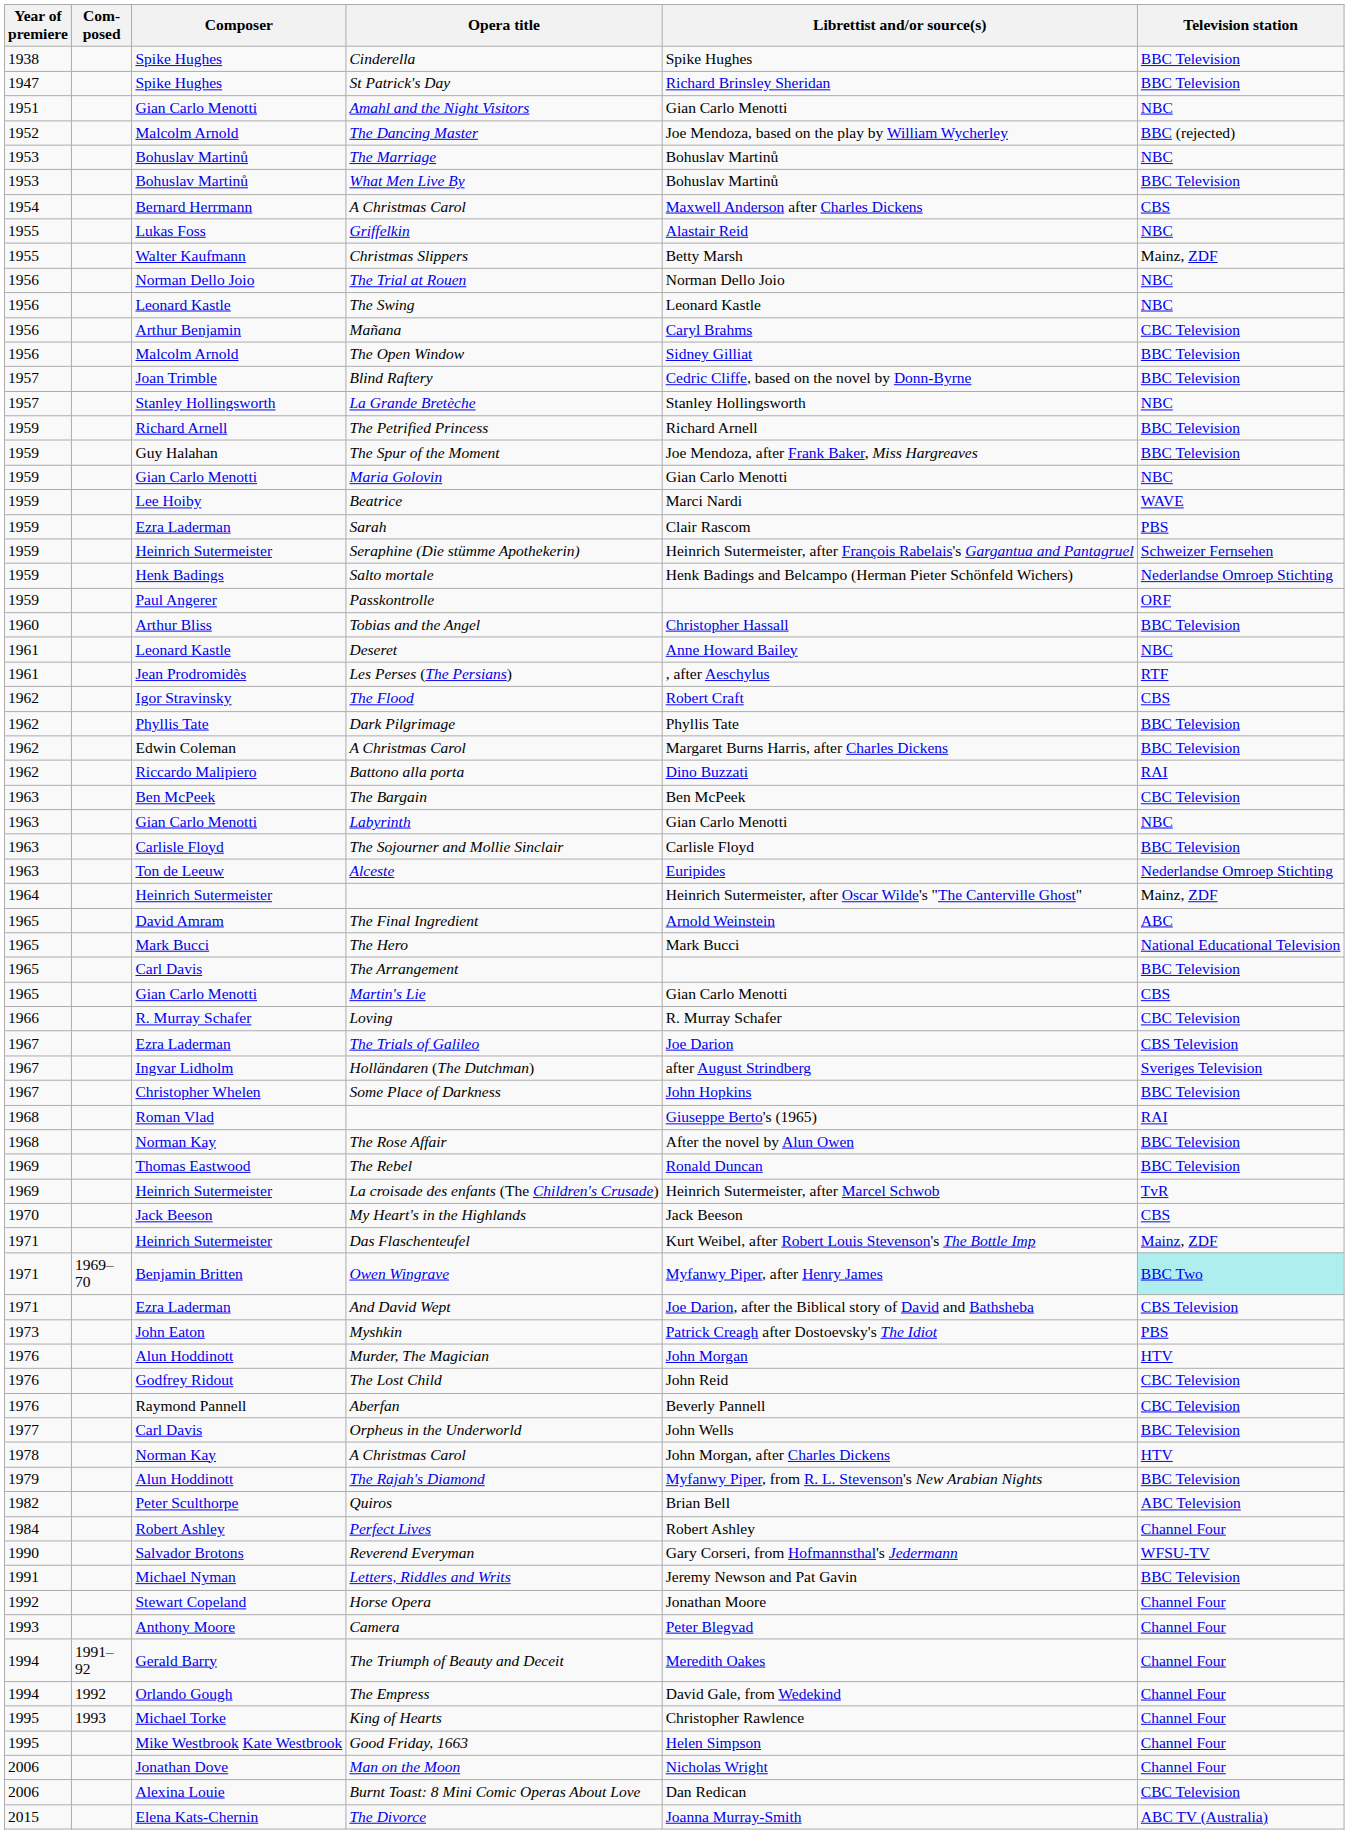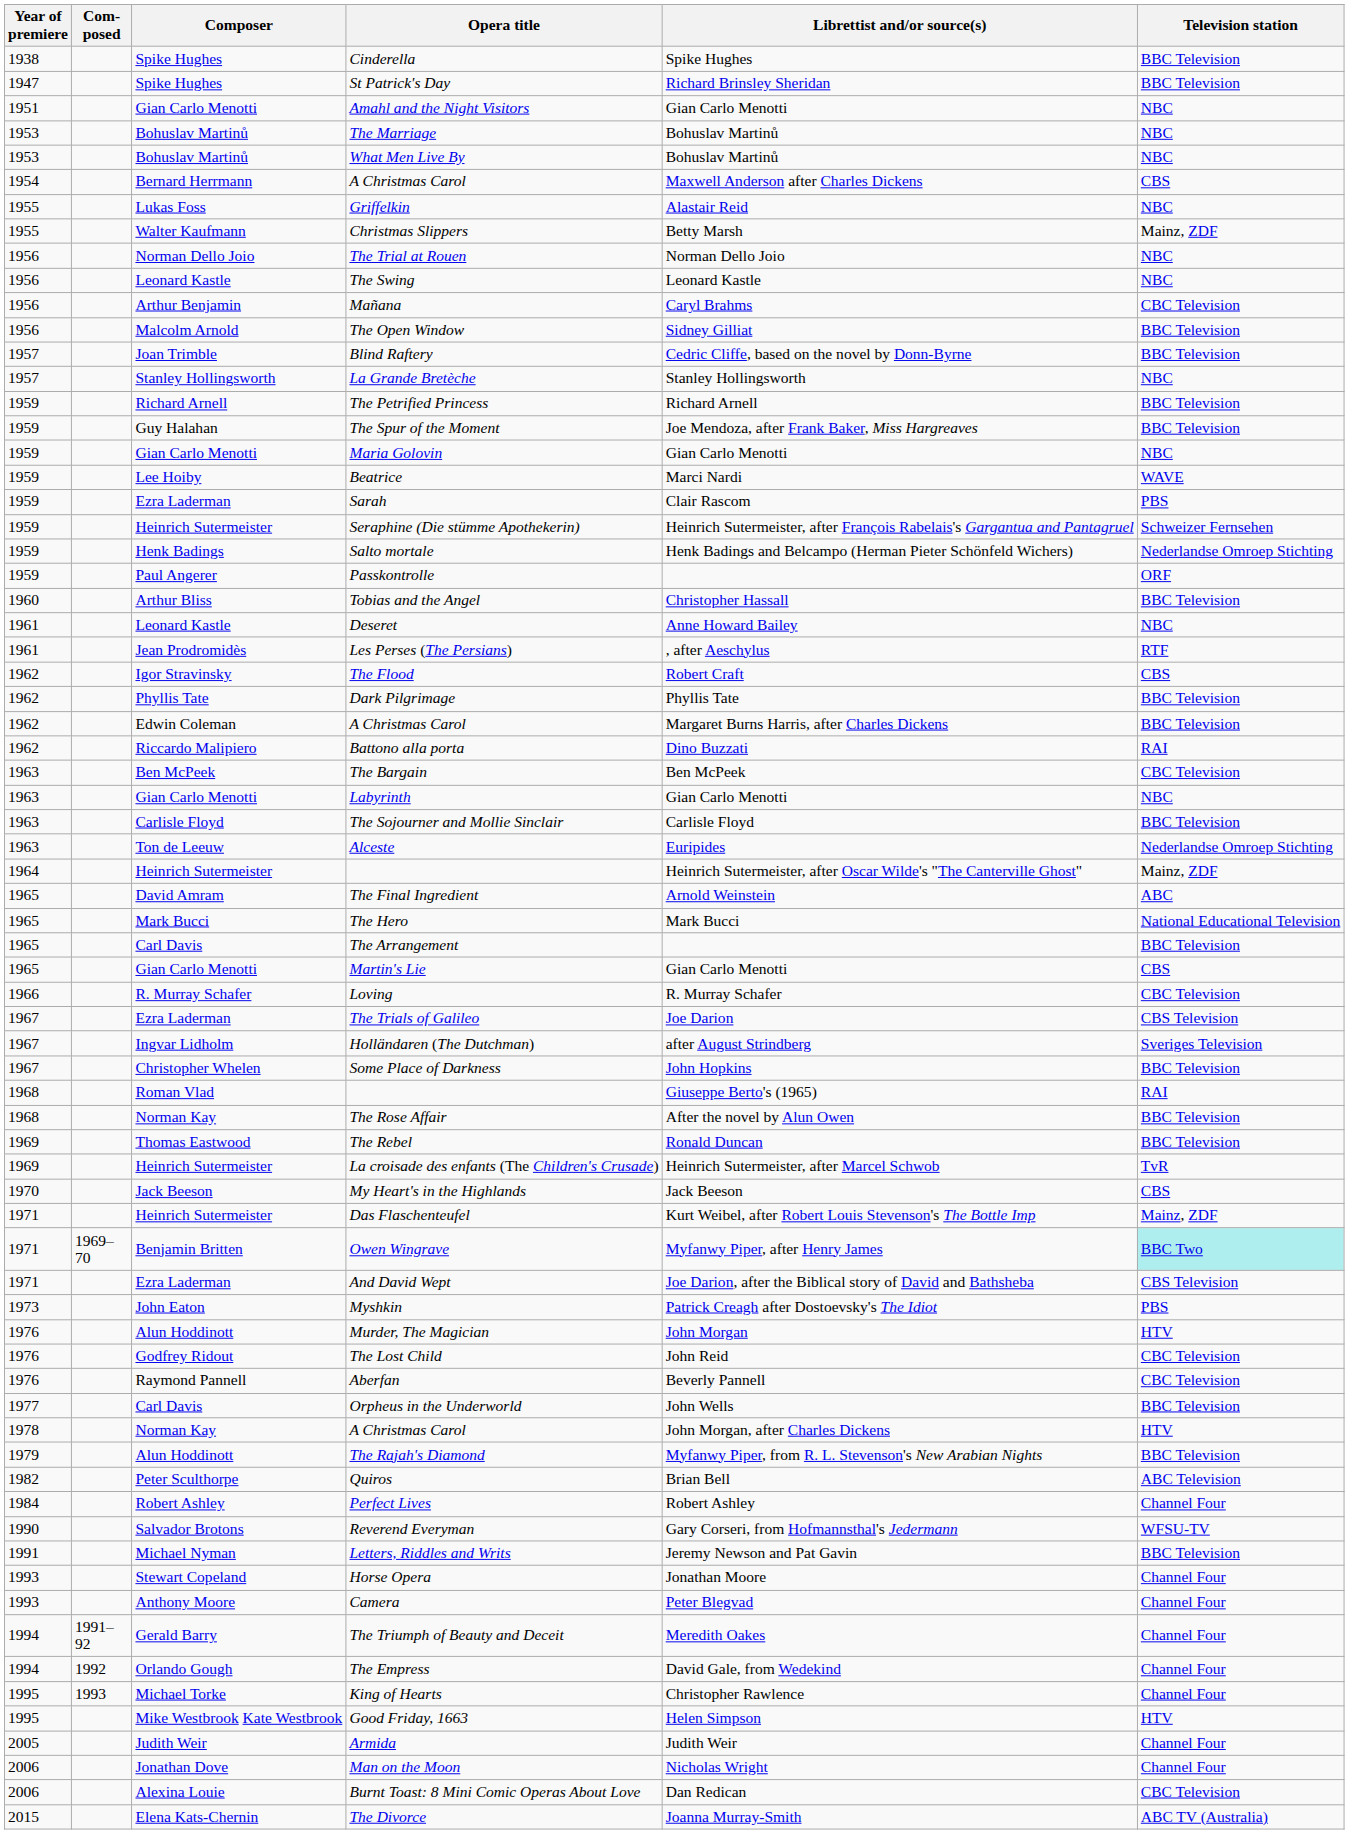- row: (187, 132)
(1190, 181) BBC Television -> (1157, 157) NBC
(24, 1602) 1992 -> (24, 1577) 1993
(1183, 1742) Channel Four -> (1157, 1718) HTV
+ row: (171, 1742)
